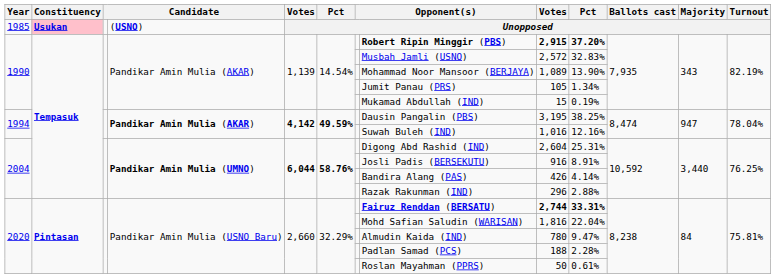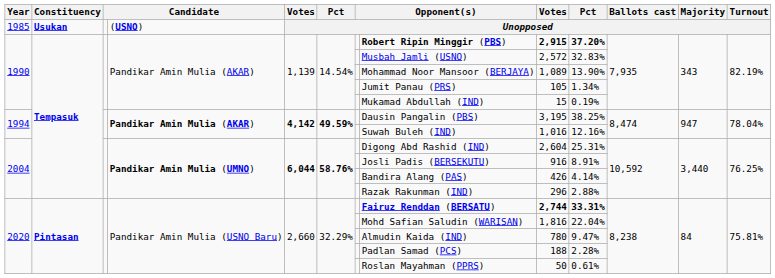(51, 27) pink background -> (51, 27) no background
